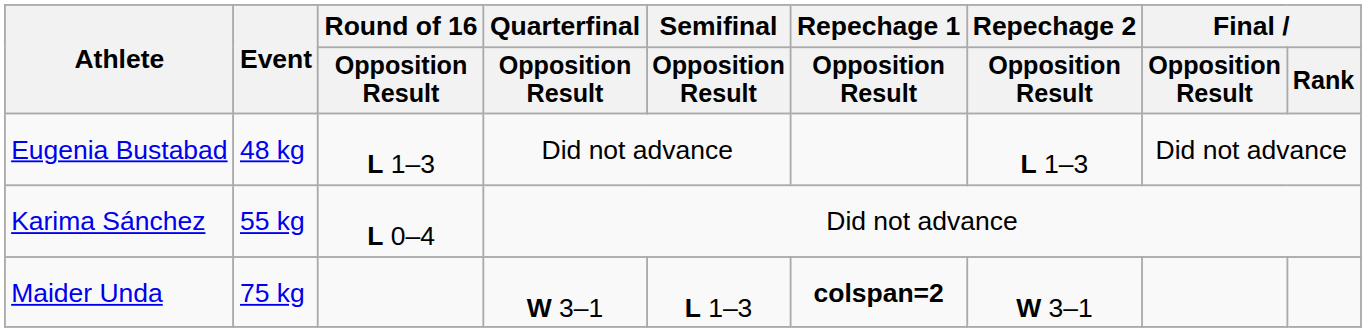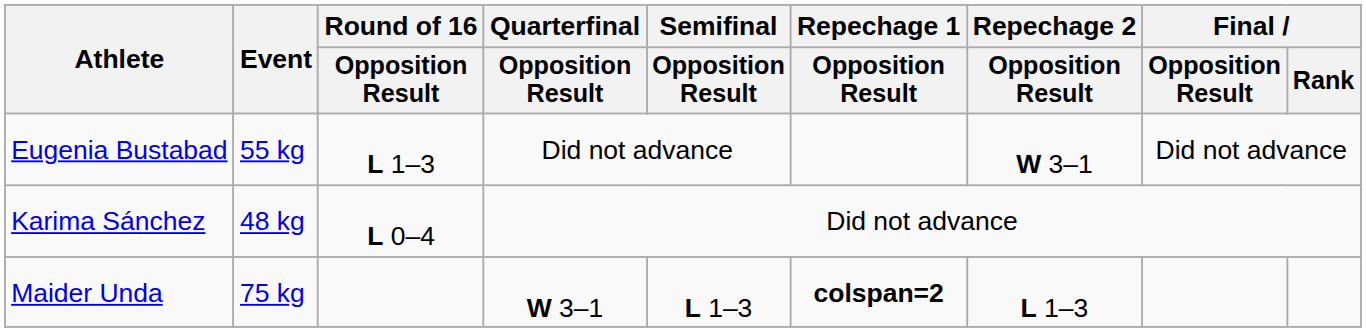(272, 150) 48 kg -> (272, 150) 55 kg
(1054, 165) L 1–3 -> (1054, 165) W 3–1
(272, 221) 55 kg -> (272, 221) 48 kg
(1054, 307) W 3–1 -> (1054, 307) L 1–3
